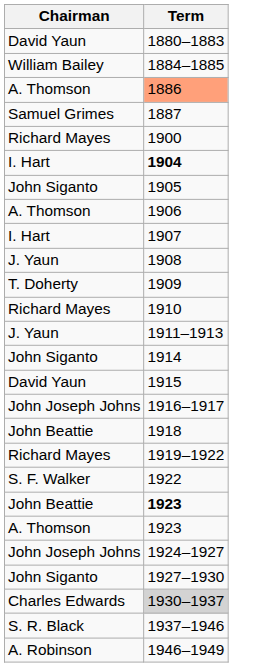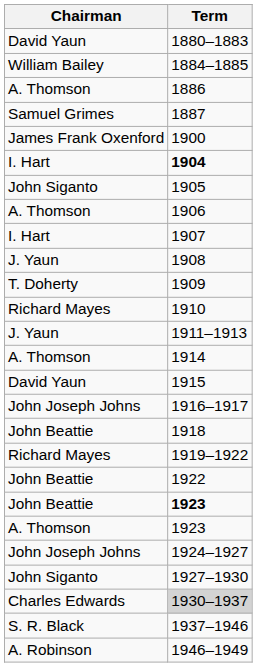(165, 89) lightsalmon background -> (188, 89) no background
(59, 138) Richard Mayes -> (86, 138) James Frank Oxenford
(53, 357) John Siganto -> (49, 357) A. Thomson
(49, 479) S. F. Walker -> (51, 479) John Beattie
